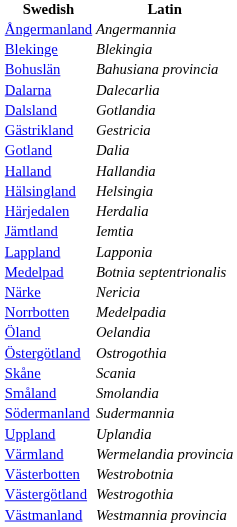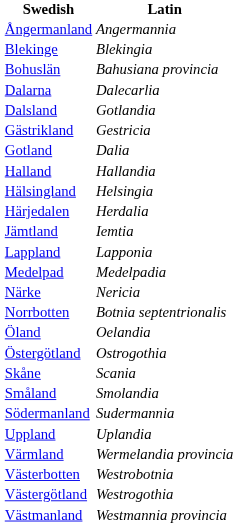(161, 272) Botnia septentrionalis -> (131, 272) Medelpadia
(131, 312) Medelpadia -> (161, 312) Botnia septentrionalis
